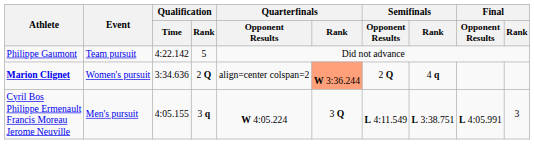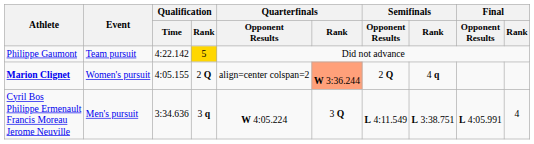(204, 54) no background -> (204, 54) gold background
(172, 76) 3:34.636 -> (172, 76) 4:05.155
(172, 114) 4:05.155 -> (172, 114) 3:34.636
(517, 114) 3 -> (517, 114) 4
